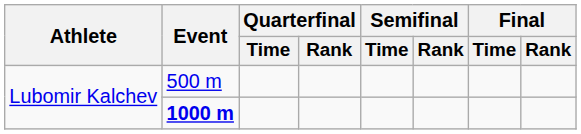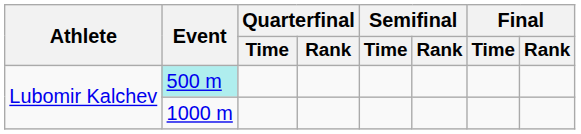(194, 82) no background -> (194, 82) paleturquoise background
(200, 113) bold -> (200, 113) normal
